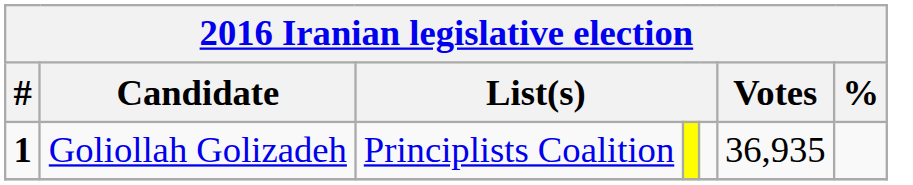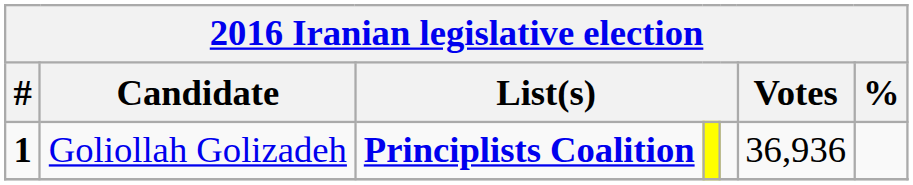(519, 149) normal -> (529, 149) bold
(775, 149) 36,935 -> (796, 149) 36,936
